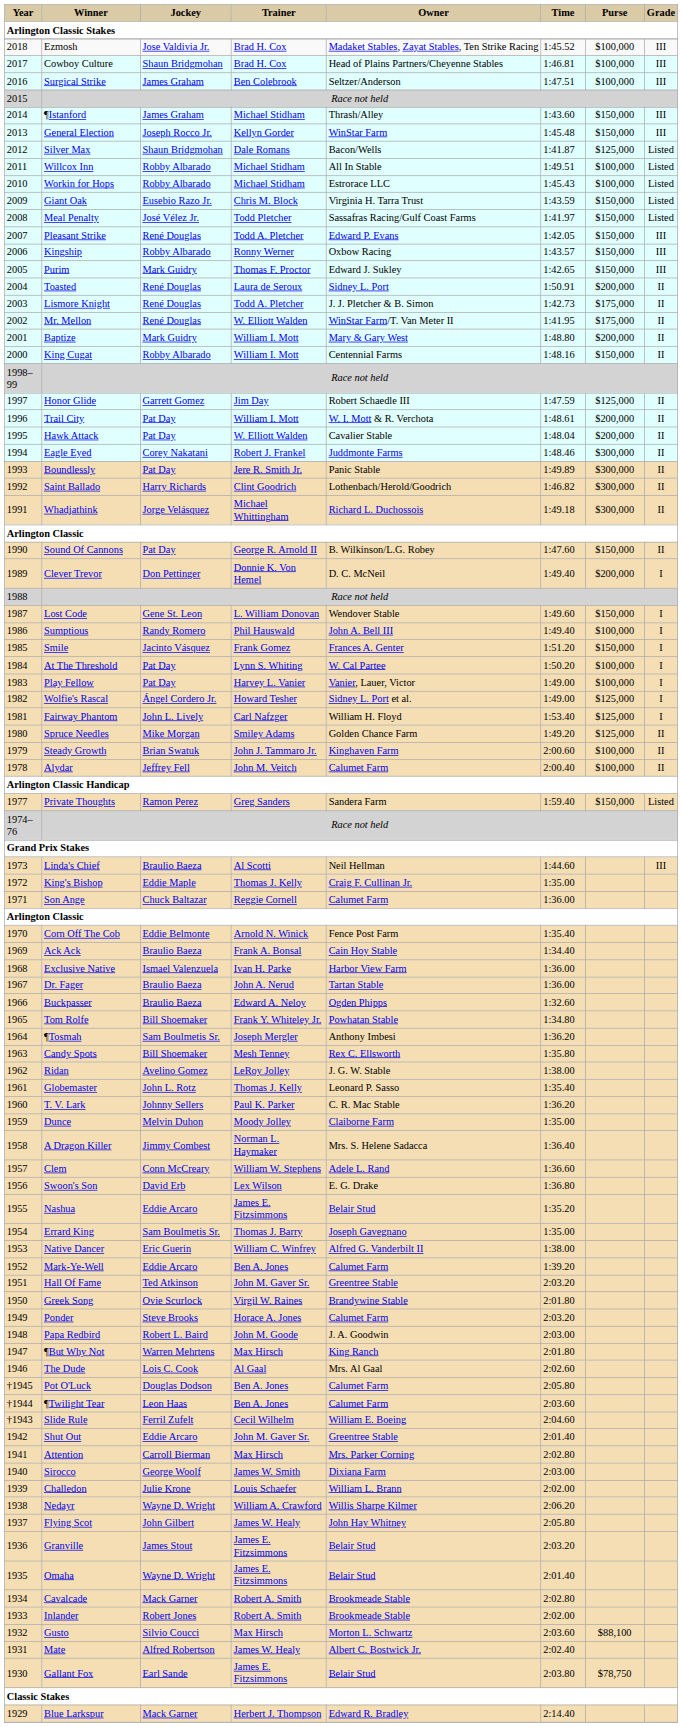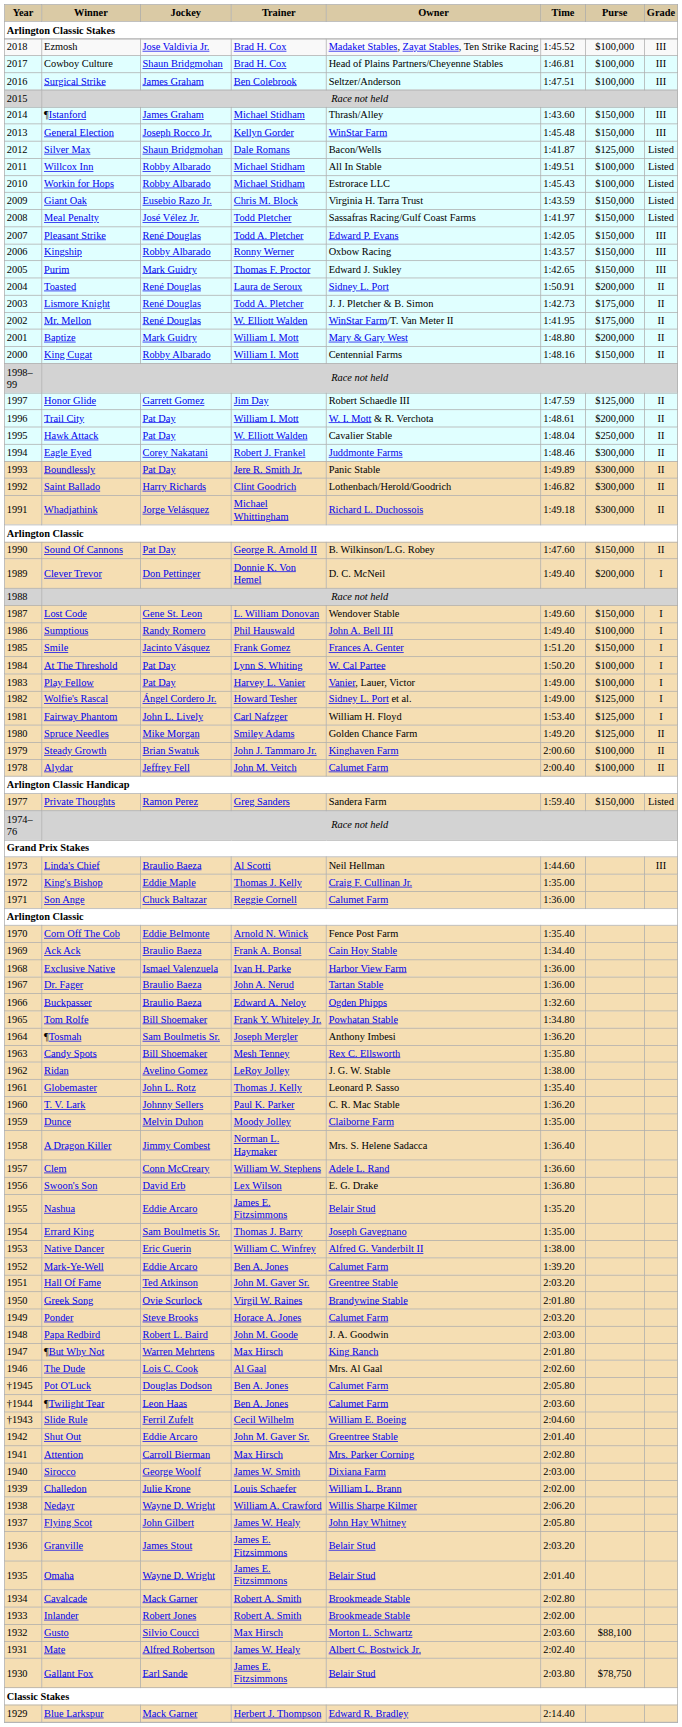(615, 436) $200,000 -> (615, 436) $250,000
